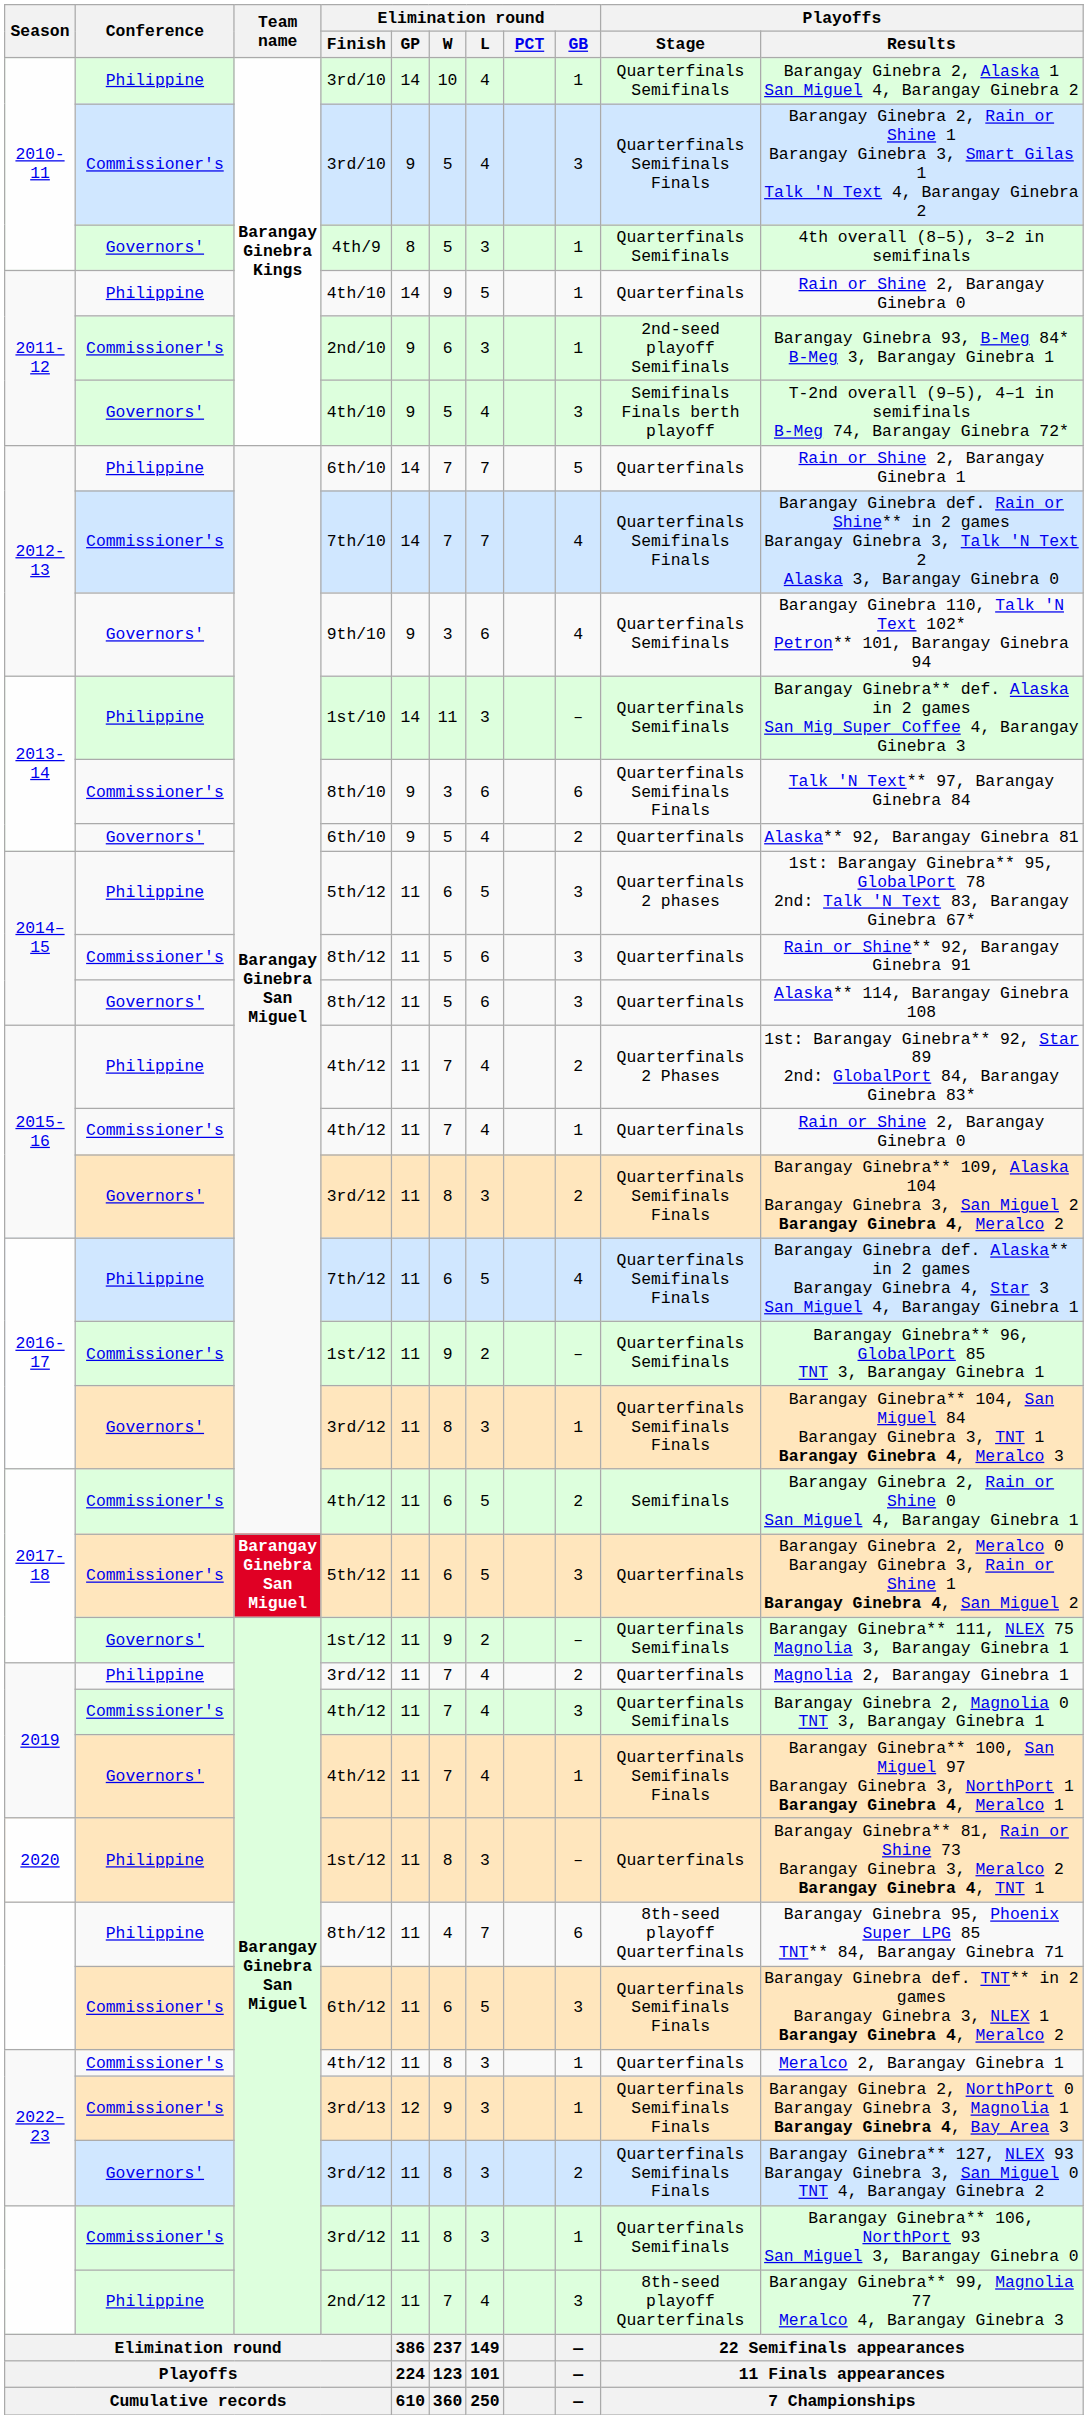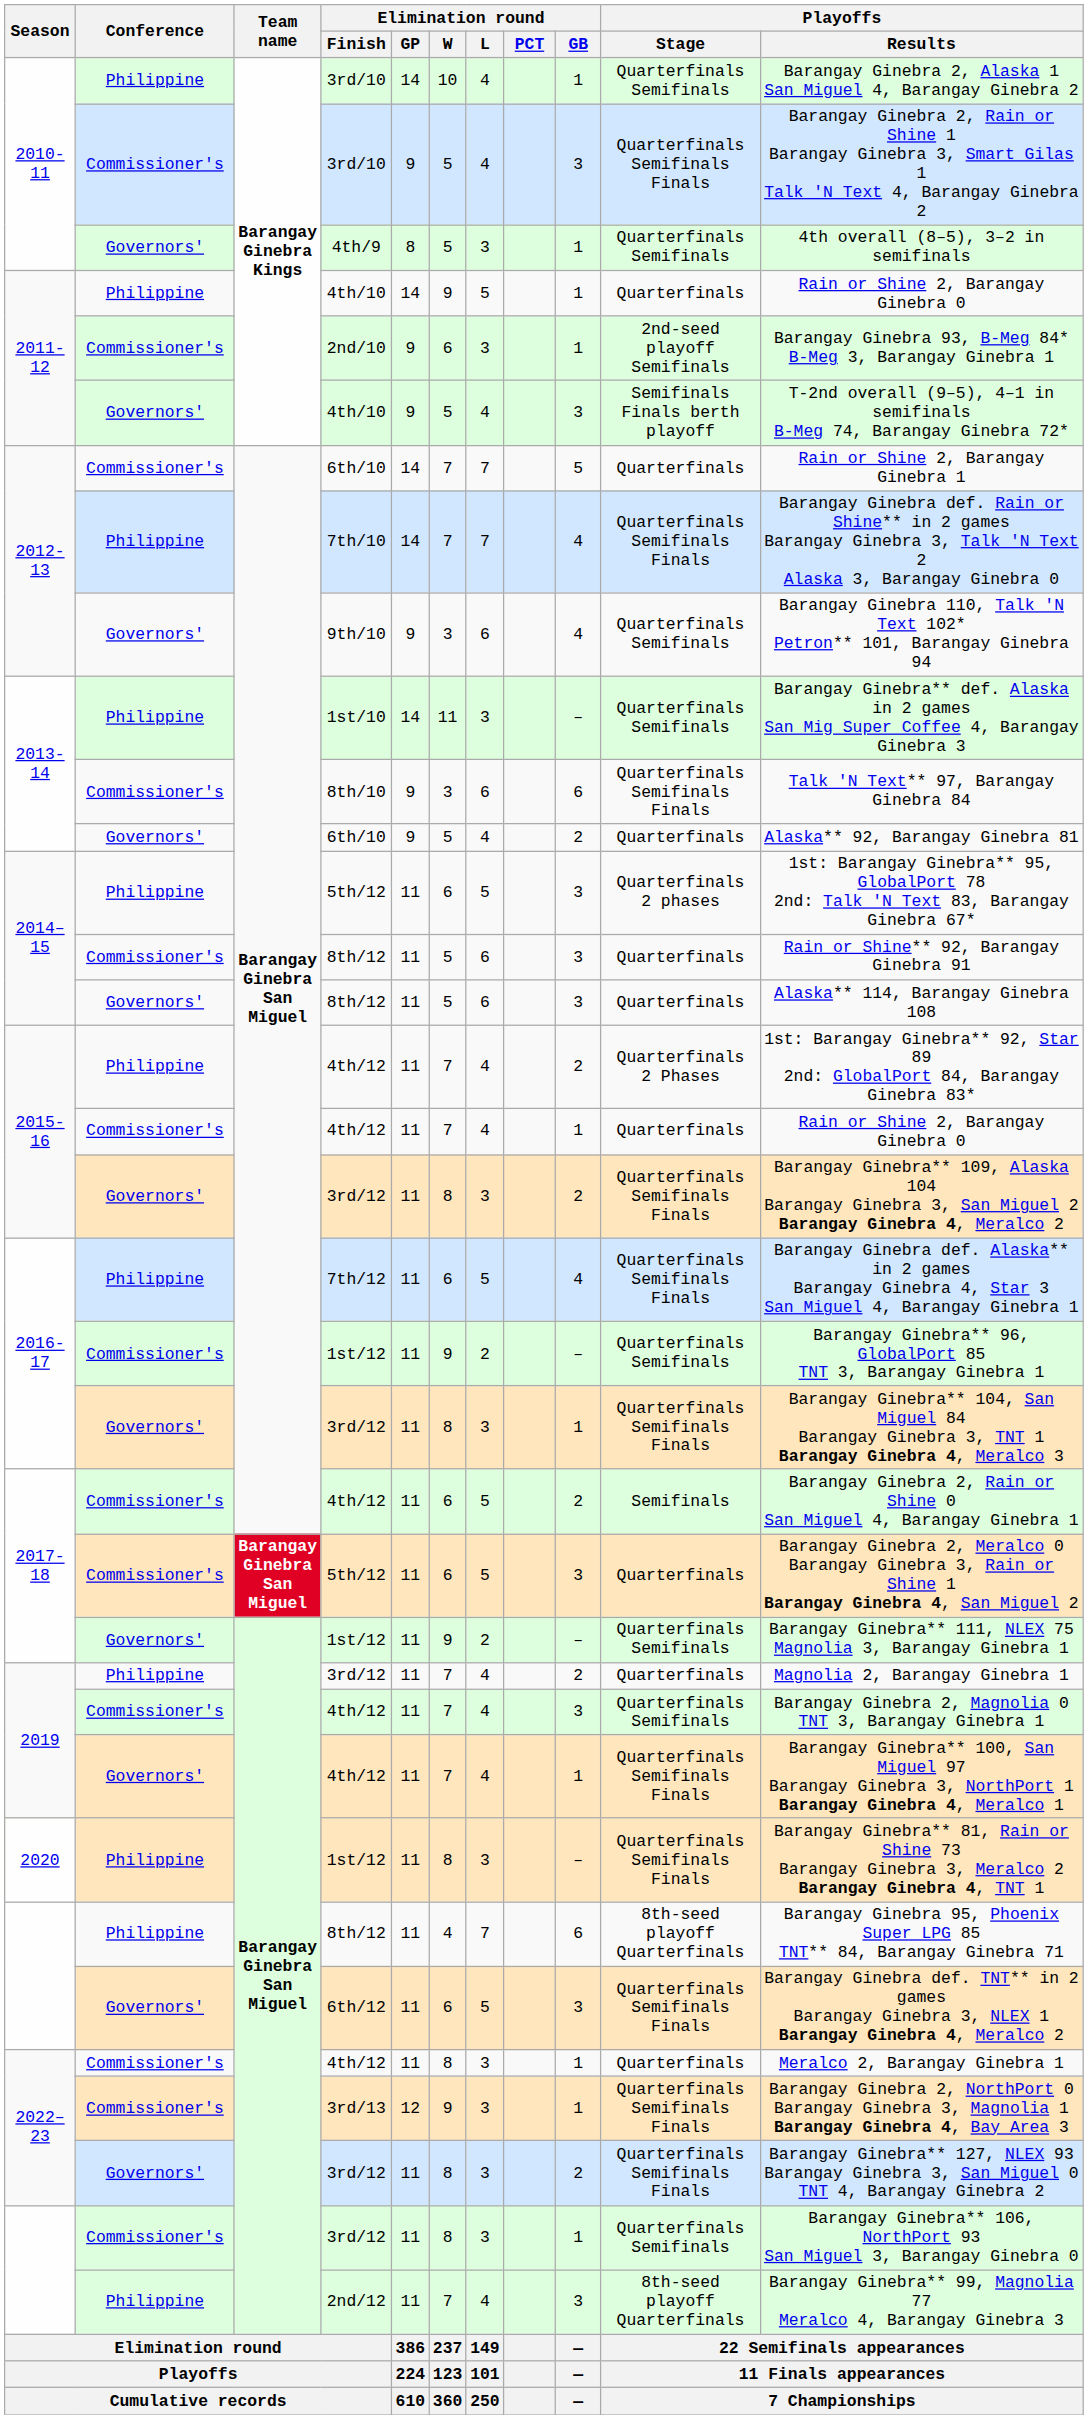(155, 468) Philippine -> (155, 468) Commissioner's
(155, 542) Commissioner's -> (155, 542) Philippine
(681, 1860) Quarterfinals -> (681, 1860) Quarterfinals Semifinals Finals
(155, 2008) Commissioner's -> (155, 2008) Governors'
